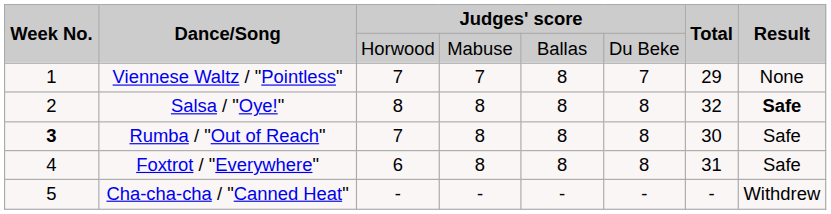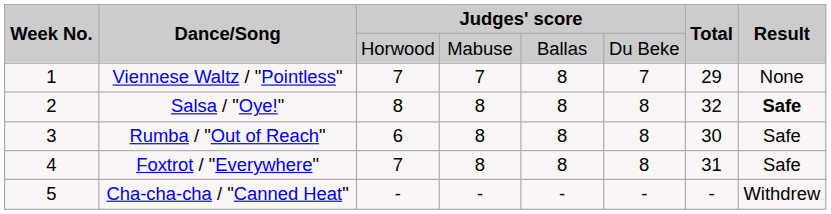(51, 135) bold -> (51, 135) normal
(398, 135) 7 -> (398, 135) 6
(398, 164) 6 -> (398, 164) 7
